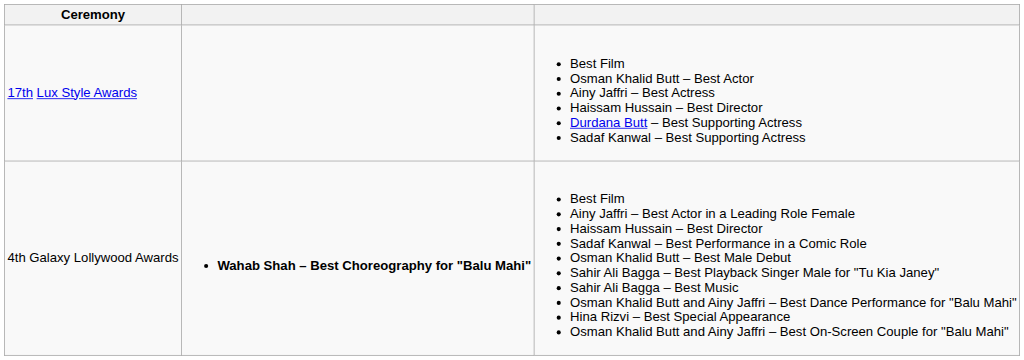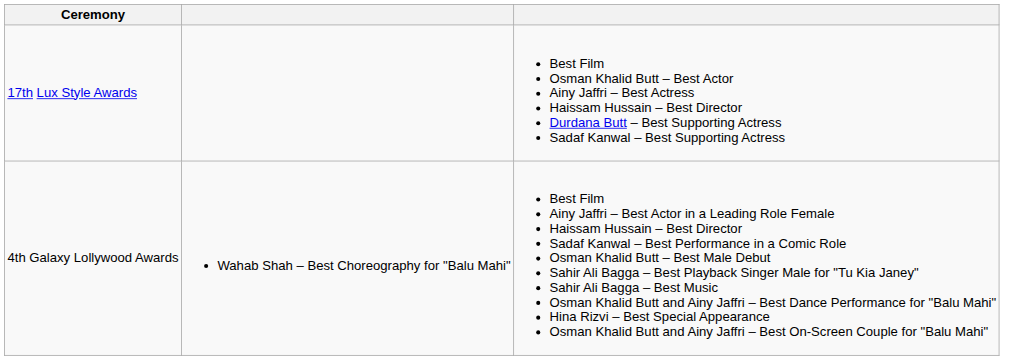(358, 266) bold -> (348, 266) normal
